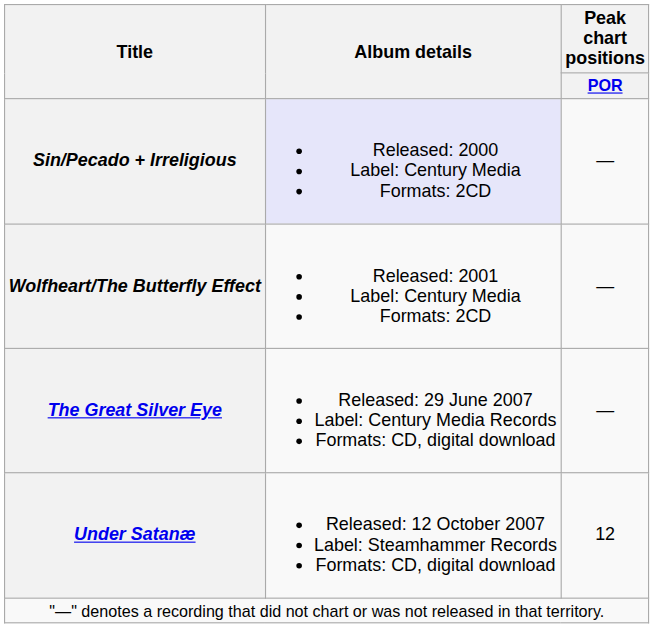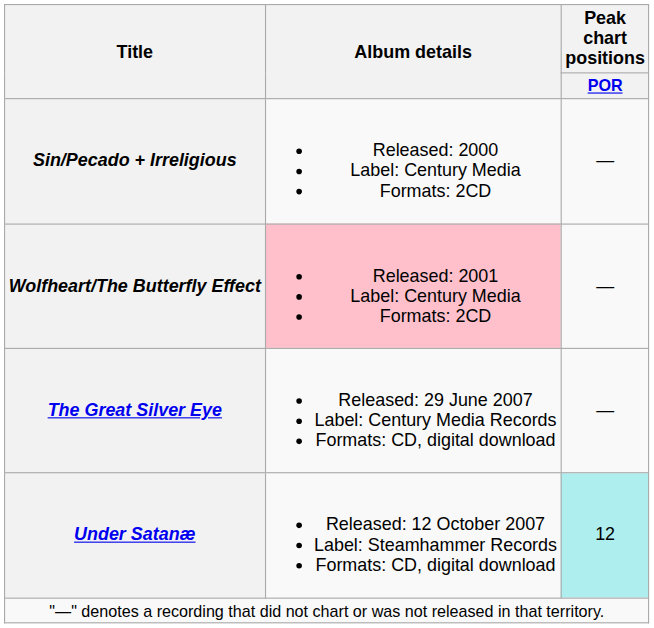(413, 171) lavender background -> (413, 171) no background
(413, 296) no background -> (413, 296) pink background
(605, 535) no background -> (605, 535) paleturquoise background
